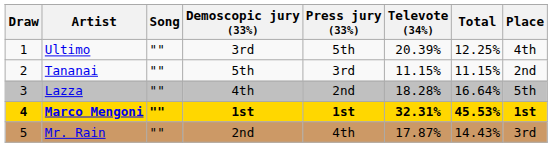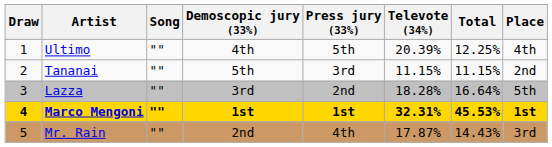(243, 50) 3rd -> (243, 50) 4th
(243, 91) 4th -> (243, 91) 3rd
